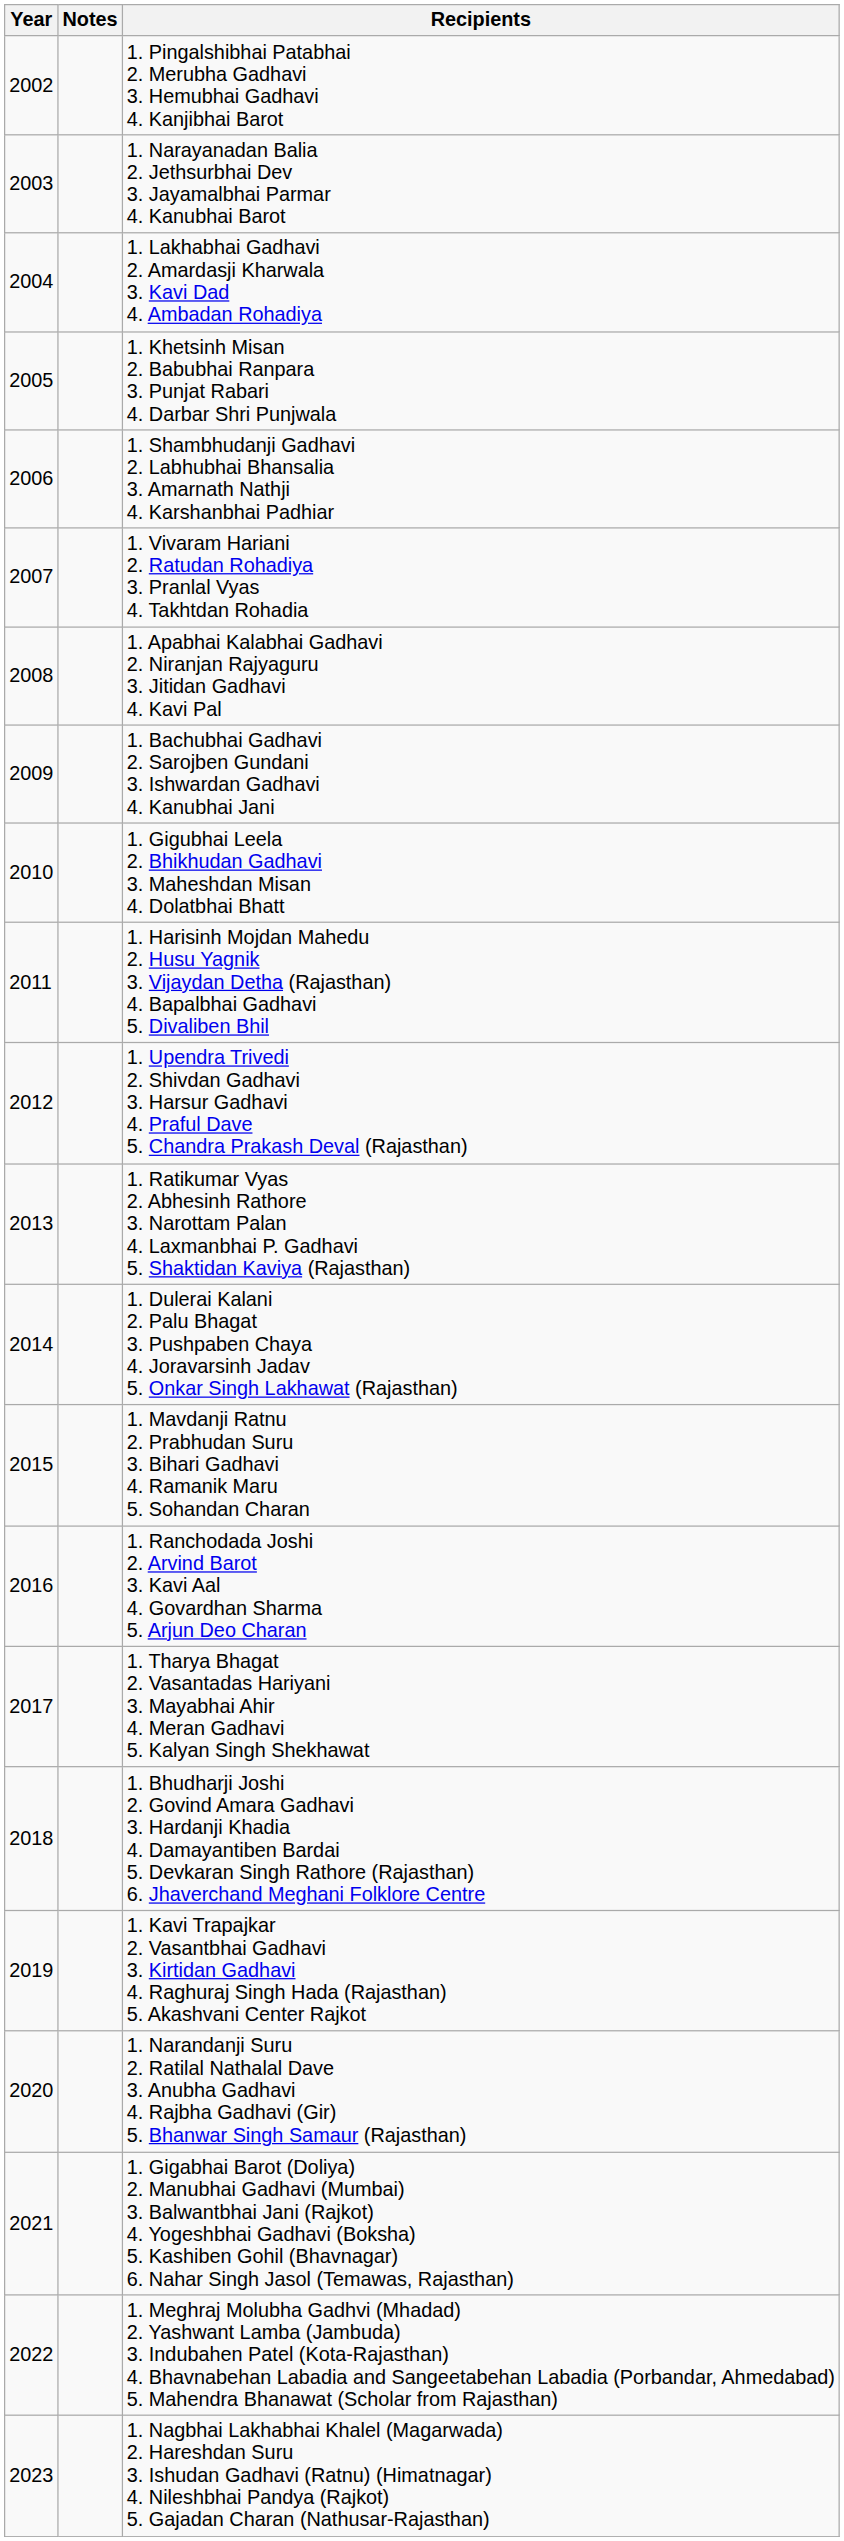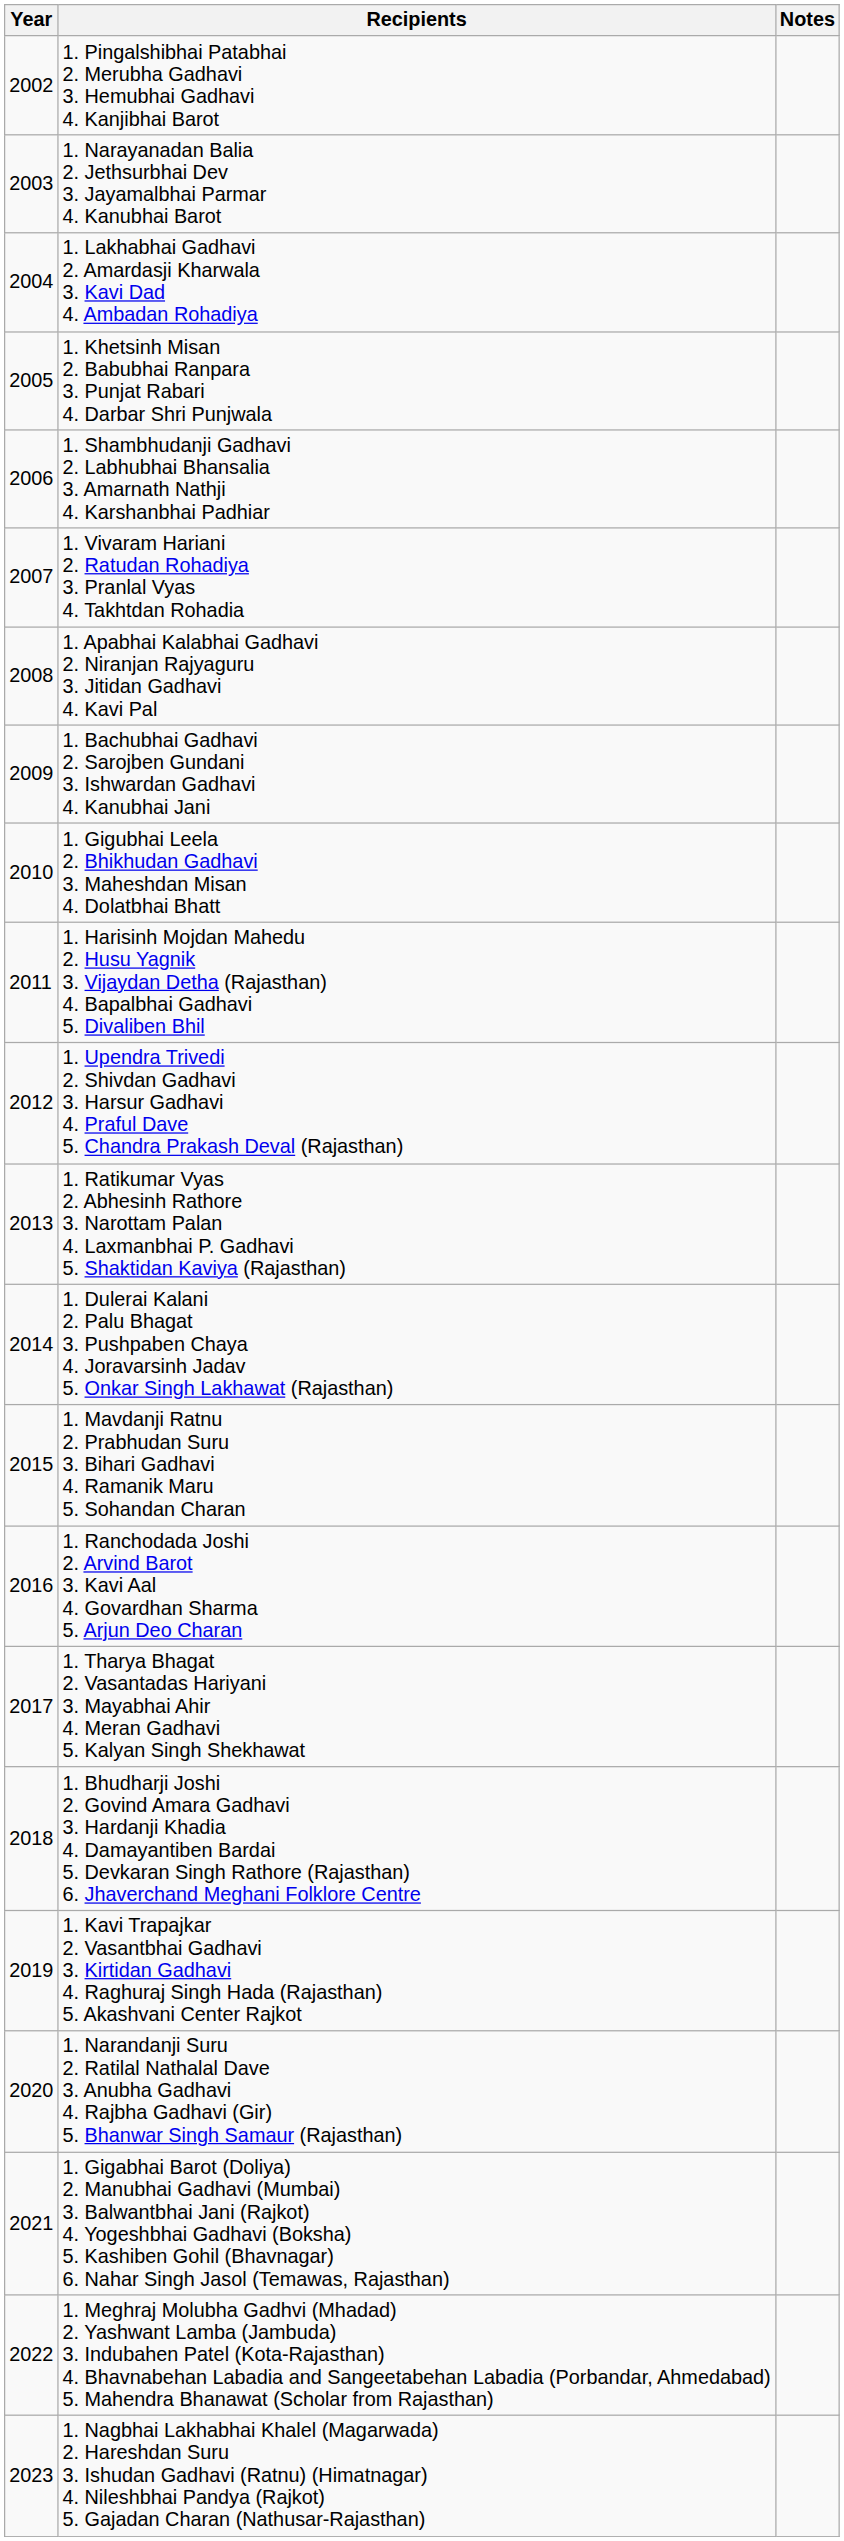columns swapped: (481, 20) <-> (90, 20)
